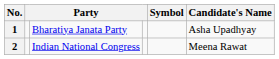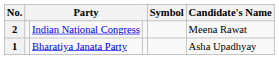rows swapped: (15, 29) <-> (15, 46)
